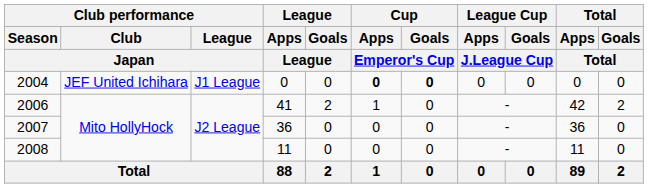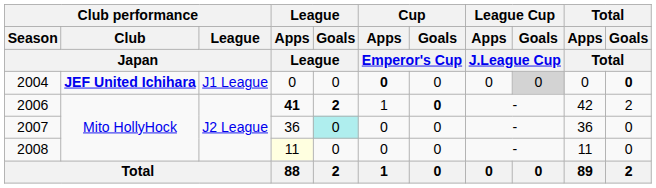(126, 82) normal -> (130, 82) bold
(430, 82) bold -> (437, 82) normal
(531, 82) no background -> (538, 82) lightgrey background
(621, 82) normal -> (629, 82) bold
(284, 104) normal -> (292, 104) bold
(328, 104) normal -> (336, 104) bold
(430, 104) normal -> (437, 104) bold
(328, 127) no background -> (336, 127) paleturquoise background
(284, 149) no background -> (292, 149) lightyellow background
